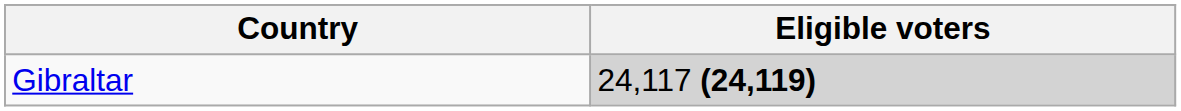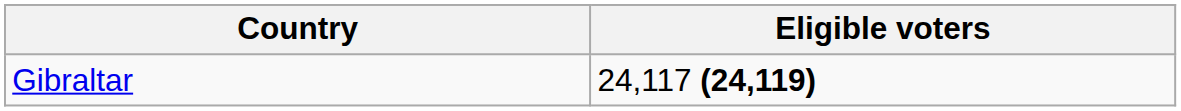(707, 79) lightgrey background -> (707, 79) no background
